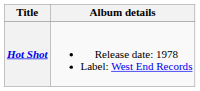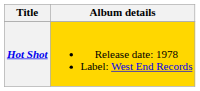(123, 60) no background -> (123, 60) gold background
